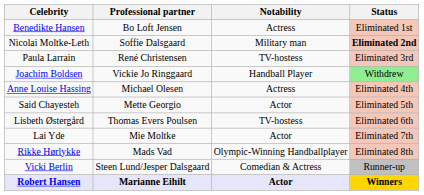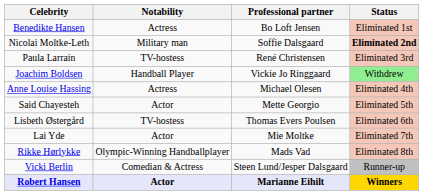columns swapped: (281, 12) <-> (152, 12)
